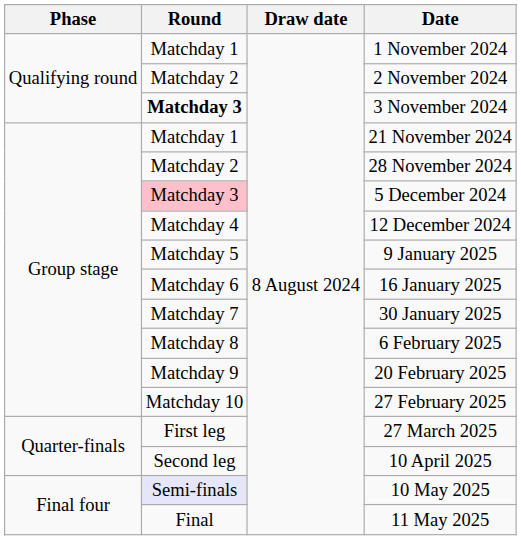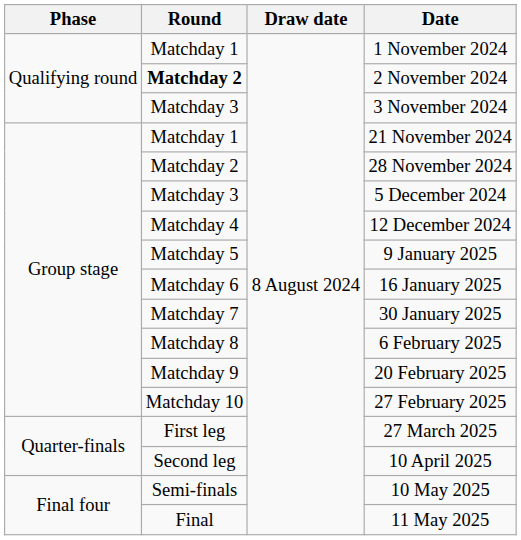(194, 78) normal -> (194, 78) bold
(194, 107) bold -> (194, 107) normal
(194, 195) pink background -> (194, 195) no background
(194, 490) lavender background -> (194, 490) no background
